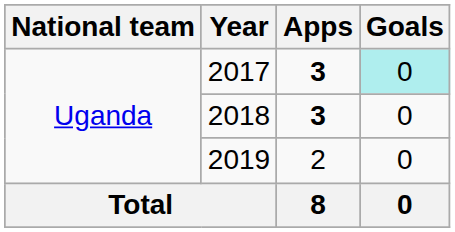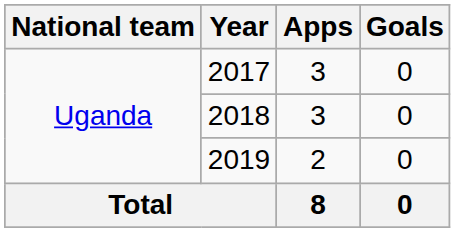(318, 71) bold -> (318, 71) normal
(405, 71) paleturquoise background -> (405, 71) no background
(318, 115) bold -> (318, 115) normal
